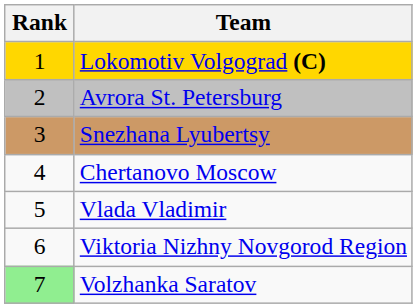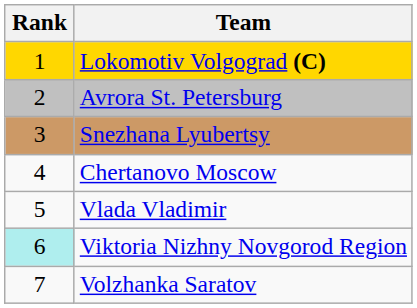(40, 246) no background -> (40, 246) paleturquoise background
(40, 284) lightgreen background -> (40, 284) no background
